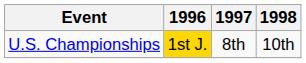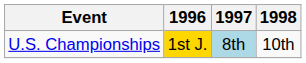(234, 44) no background -> (234, 44) lightblue background
